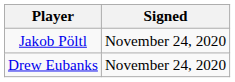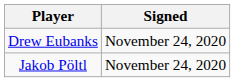rows swapped: (53, 64) <-> (53, 40)
